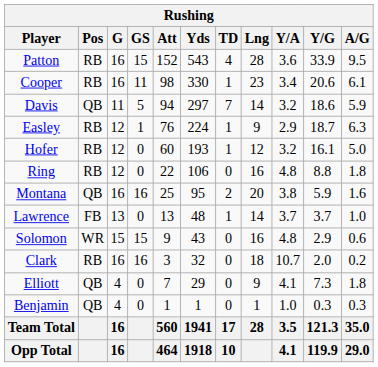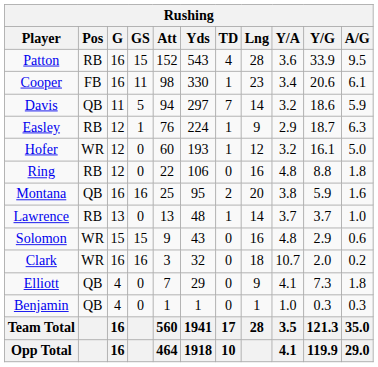(93, 82) RB -> (93, 82) FB
(93, 149) RB -> (93, 149) WR
(93, 216) FB -> (93, 216) RB
(93, 261) RB -> (93, 261) WR
